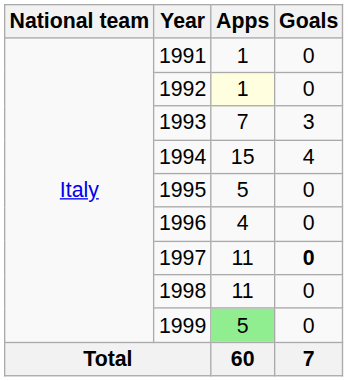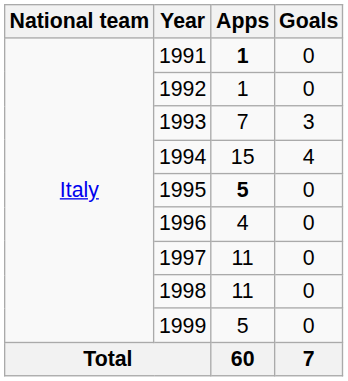(243, 55) normal -> (243, 55) bold
(243, 88) lightyellow background -> (243, 88) no background
(243, 190) normal -> (243, 190) bold
(309, 257) bold -> (309, 257) normal
(243, 325) lightgreen background -> (243, 325) no background
